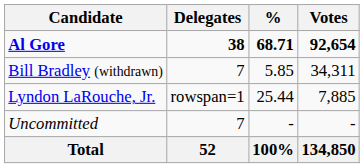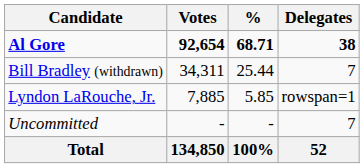columns swapped: (329, 17) <-> (208, 17)
(279, 70) 5.85 -> (255, 70) 25.44
(275, 96) 25.44 -> (259, 96) 5.85
